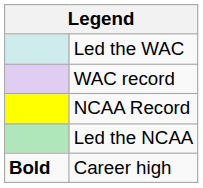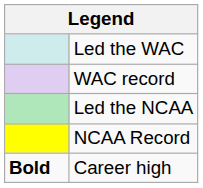rows swapped: (134, 138) <-> (132, 108)
